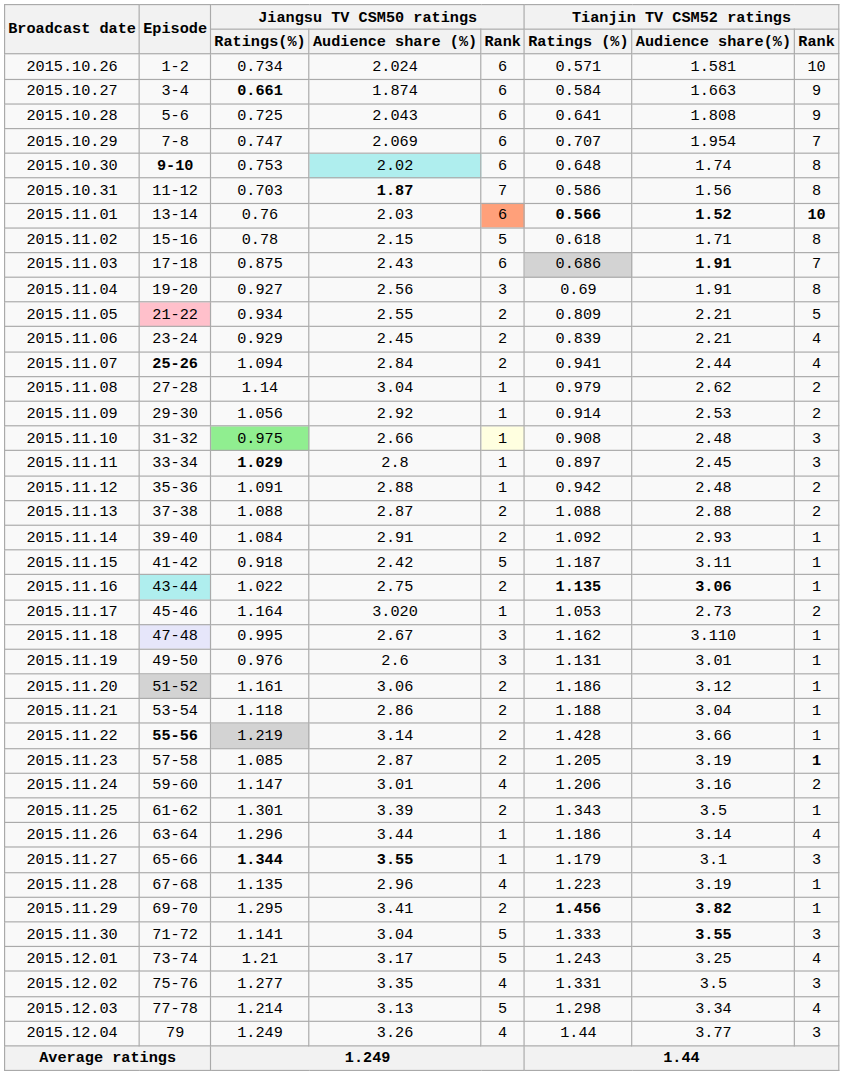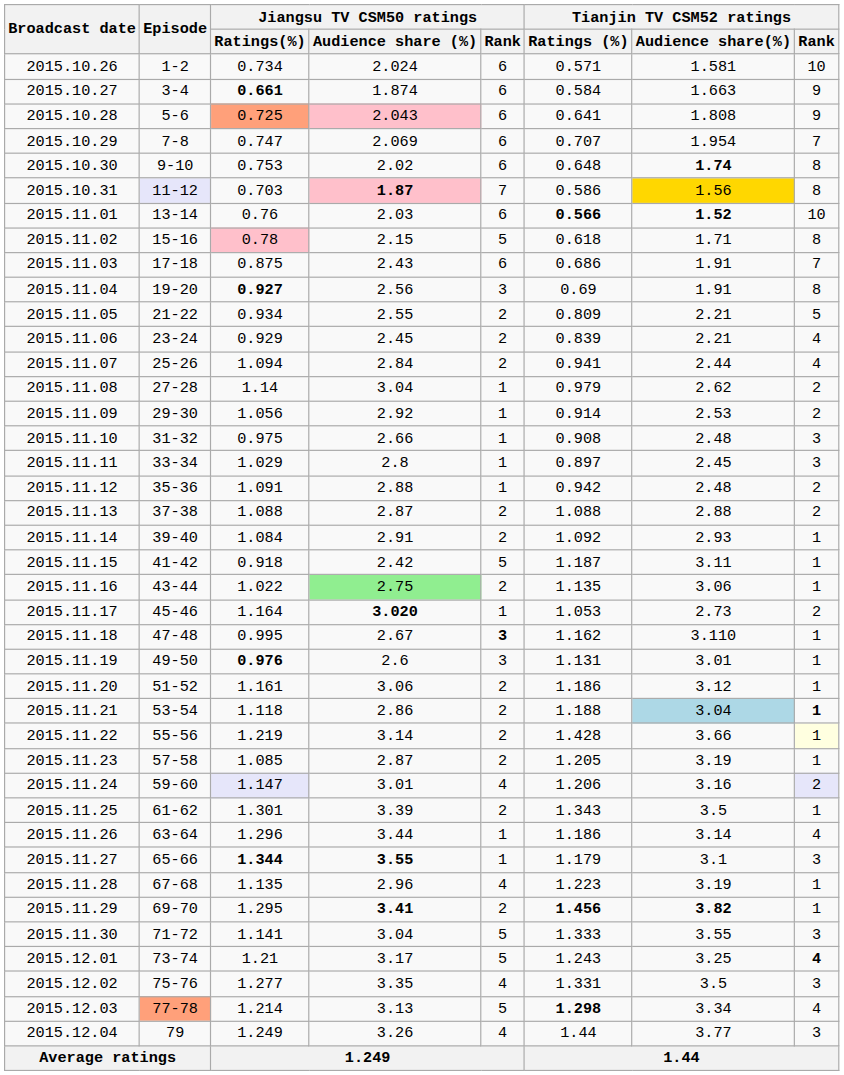(260, 116) no background -> (260, 116) lightsalmon background
(395, 116) no background -> (395, 116) pink background
(175, 166) bold -> (175, 166) normal
(395, 166) paleturquoise background -> (395, 166) no background
(713, 166) normal -> (713, 166) bold
(175, 191) no background -> (175, 191) lavender background
(395, 191) no background -> (395, 191) pink background
(713, 191) no background -> (713, 191) gold background
(503, 215) lightsalmon background -> (503, 215) no background
(817, 215) bold -> (817, 215) normal
(260, 240) no background -> (260, 240) pink background
(578, 265) lightgrey background -> (578, 265) no background
(713, 265) bold -> (713, 265) normal
(260, 290) normal -> (260, 290) bold
(175, 314) pink background -> (175, 314) no background
(175, 364) bold -> (175, 364) normal
(260, 438) lightgreen background -> (260, 438) no background
(503, 438) lightyellow background -> (503, 438) no background
(260, 463) bold -> (260, 463) normal
(175, 587) paleturquoise background -> (175, 587) no background
(395, 587) no background -> (395, 587) lightgreen background
(578, 587) bold -> (578, 587) normal
(713, 587) bold -> (713, 587) normal
(395, 612) normal -> (395, 612) bold
(175, 637) lavender background -> (175, 637) no background
(503, 637) normal -> (503, 637) bold
(260, 662) normal -> (260, 662) bold
(175, 686) lightgrey background -> (175, 686) no background
(713, 711) no background -> (713, 711) lightblue background
(817, 711) normal -> (817, 711) bold
(175, 736) bold -> (175, 736) normal
(260, 736) lightgrey background -> (260, 736) no background
(817, 736) no background -> (817, 736) lightyellow background
(817, 761) bold -> (817, 761) normal
(260, 785) no background -> (260, 785) lavender background
(817, 785) no background -> (817, 785) lavender background
(395, 909) normal -> (395, 909) bold
(713, 934) bold -> (713, 934) normal
(817, 959) normal -> (817, 959) bold
(175, 1009) no background -> (175, 1009) lightsalmon background
(578, 1009) normal -> (578, 1009) bold
